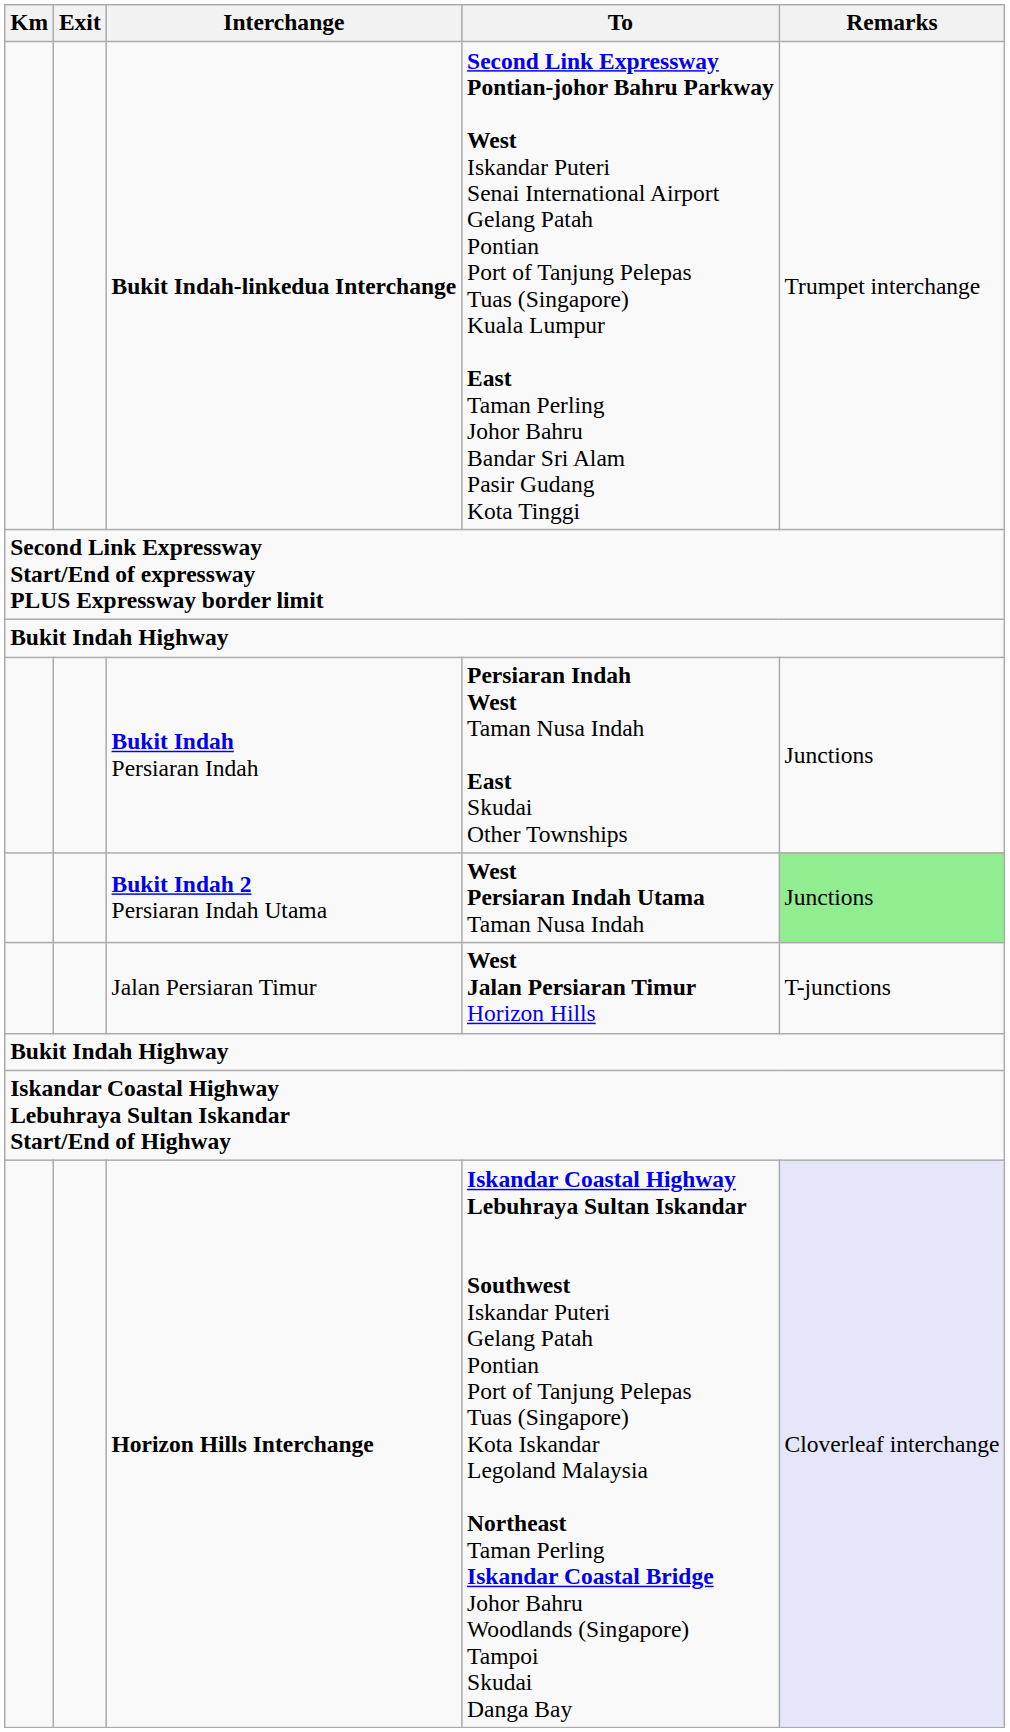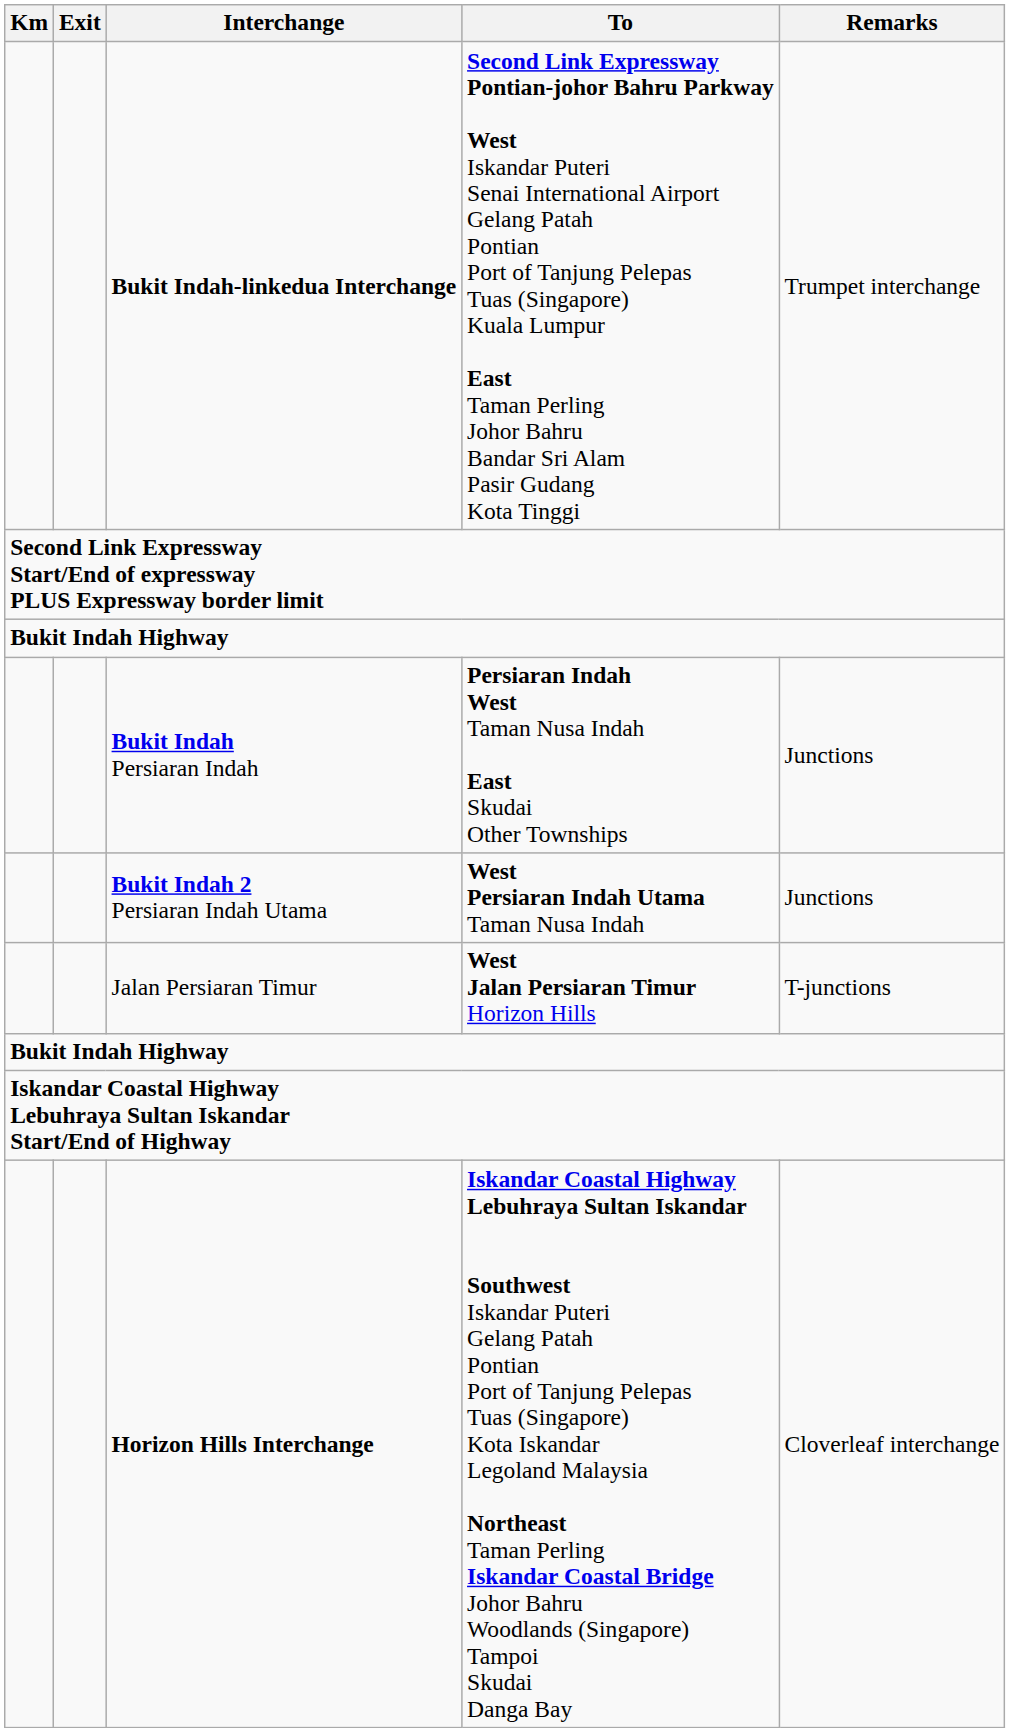(829, 897) lightgreen background -> (829, 897) no background
(892, 1443) lavender background -> (892, 1443) no background
